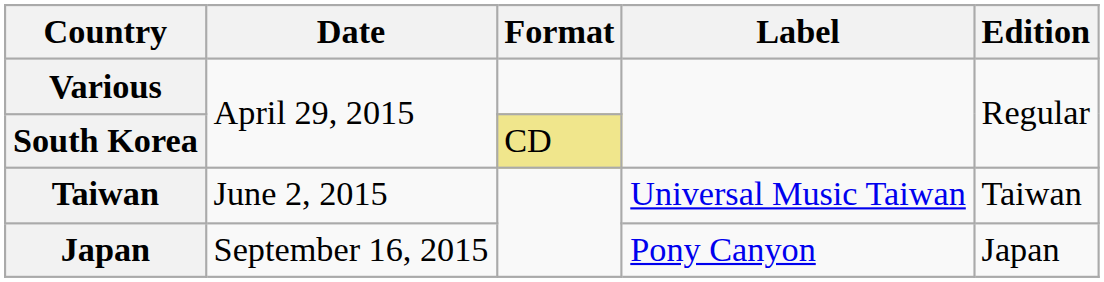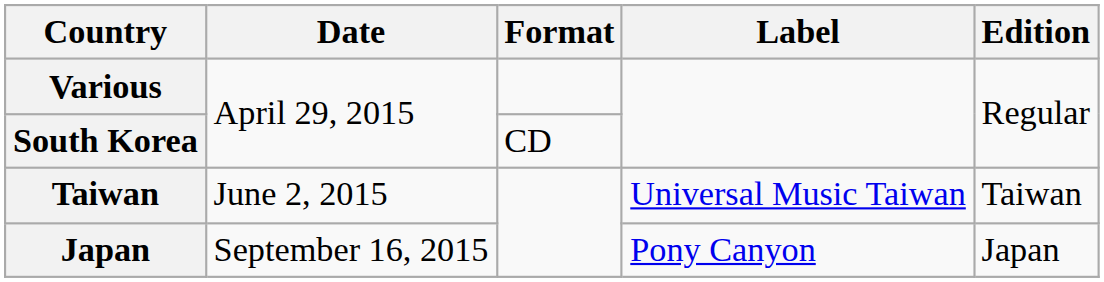(528, 140) khaki background -> (528, 140) no background
